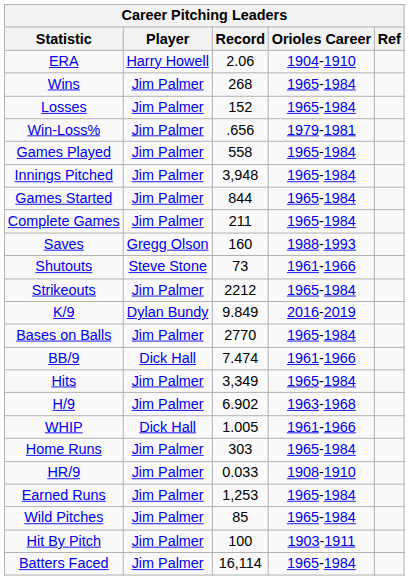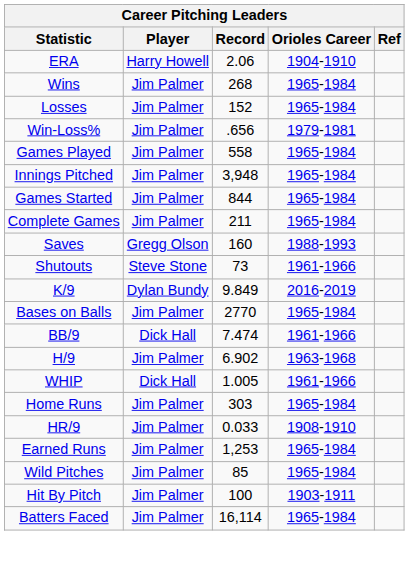- row: (64, 289)
- row: (64, 381)
